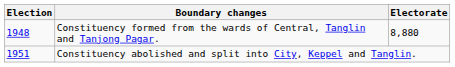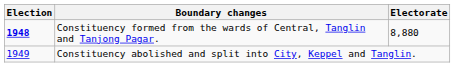(18, 33) normal -> (18, 33) bold
(18, 54) 1951 -> (18, 54) 1949
